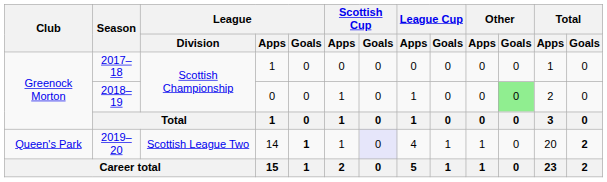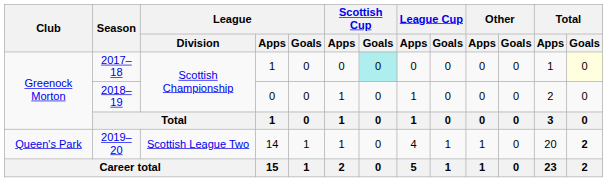(378, 66) no background -> (378, 66) paleturquoise background
(585, 66) no background -> (585, 66) lightyellow background
(516, 96) lightgreen background -> (516, 96) no background
(306, 144) bold -> (306, 144) normal
(378, 144) lavender background -> (378, 144) no background
